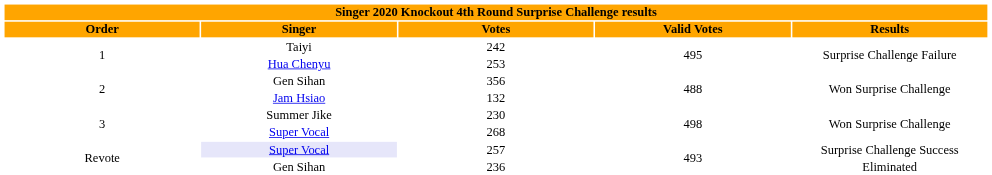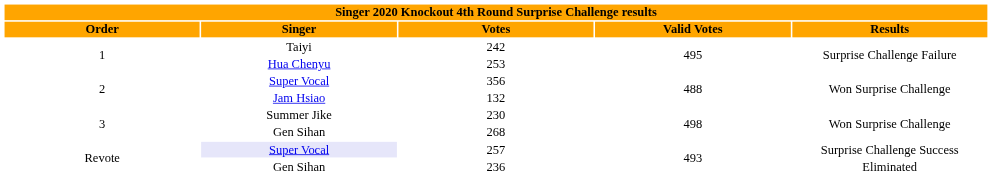(299, 81) Gen Sihan -> (299, 81) Super Vocal
(299, 132) Super Vocal -> (299, 132) Gen Sihan
